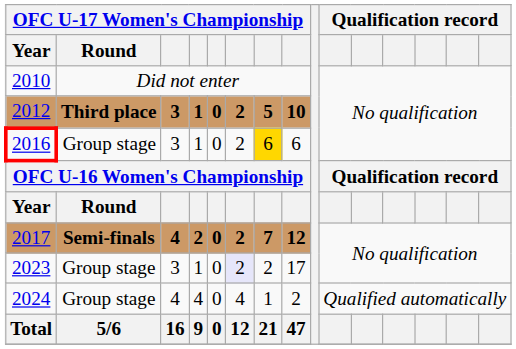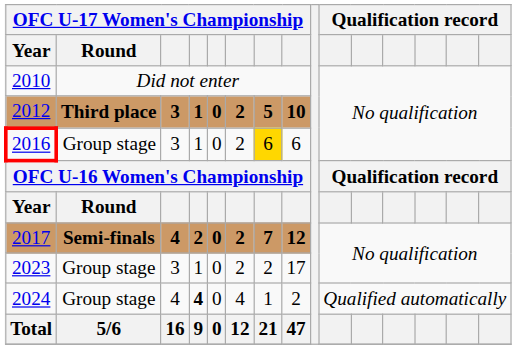(240, 268) lavender background -> (240, 268) no background
(198, 298) normal -> (198, 298) bold
